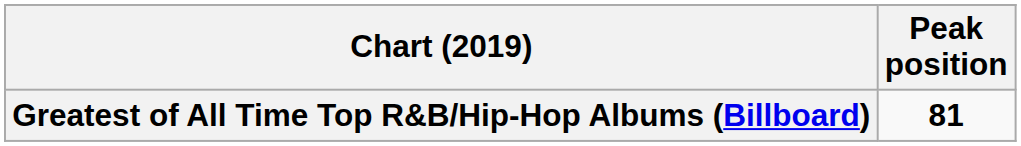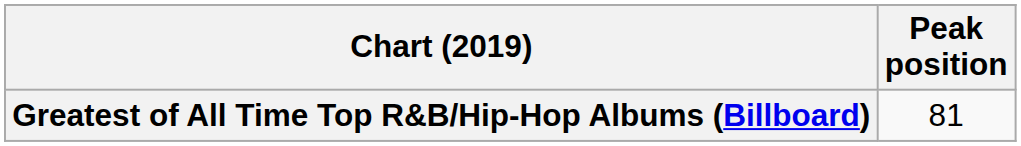(946, 114) bold -> (946, 114) normal
